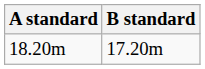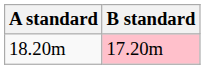(135, 49) no background -> (135, 49) pink background
